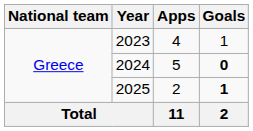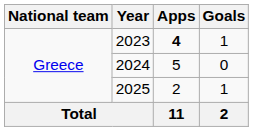(176, 41) normal -> (176, 41) bold
(224, 65) bold -> (224, 65) normal
(224, 89) bold -> (224, 89) normal
